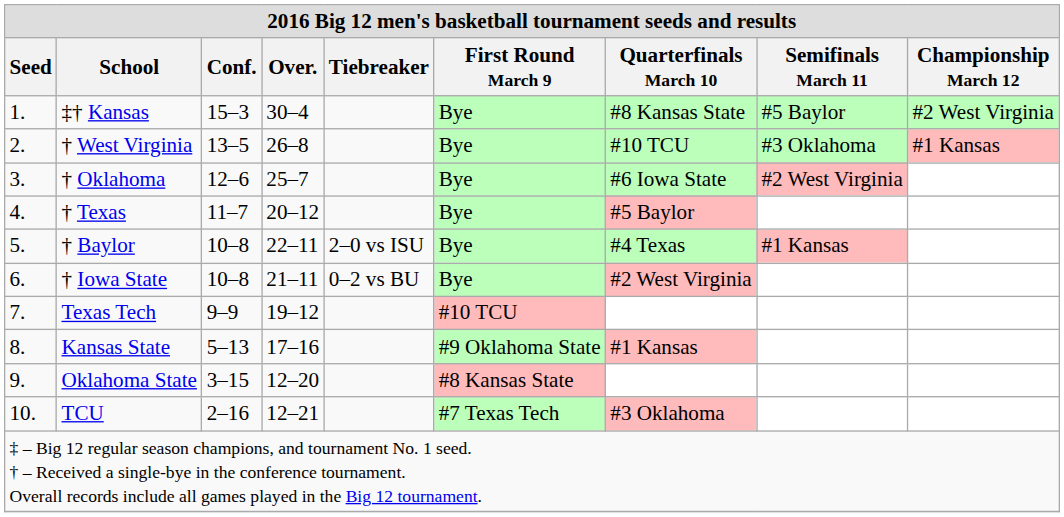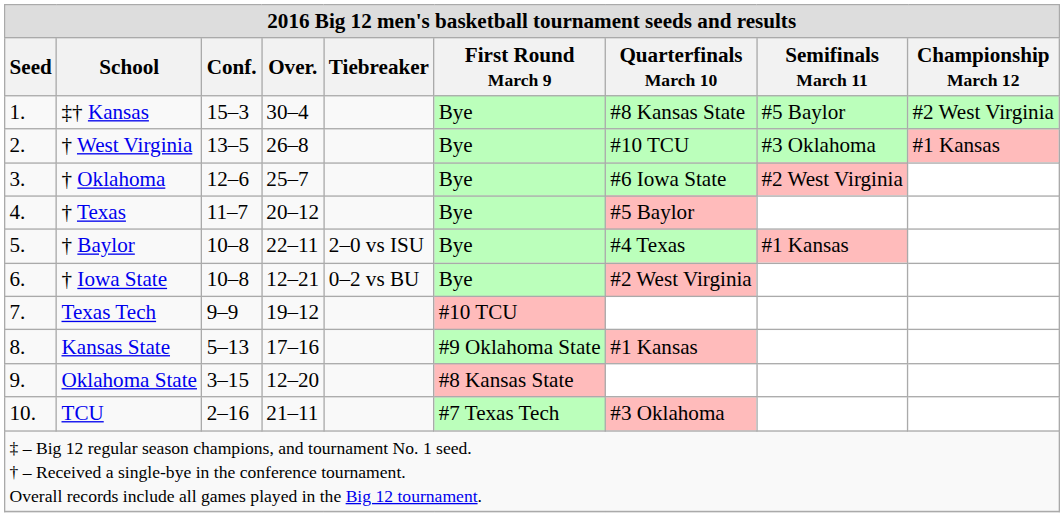(292, 279) 21–11 -> (293, 279) 12–21
(293, 413) 12–21 -> (292, 413) 21–11
